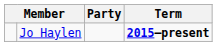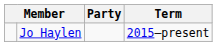(168, 32) bold -> (168, 32) normal
